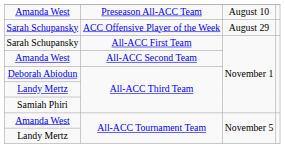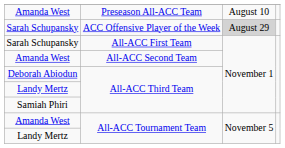(249, 27) no background -> (249, 27) lightgrey background
